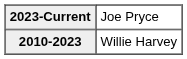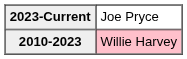(139, 41) no background -> (139, 41) pink background
